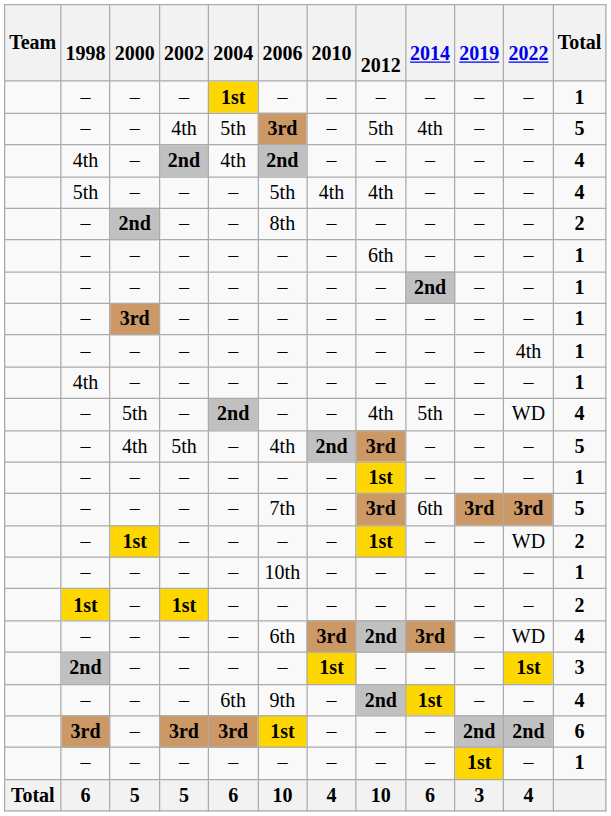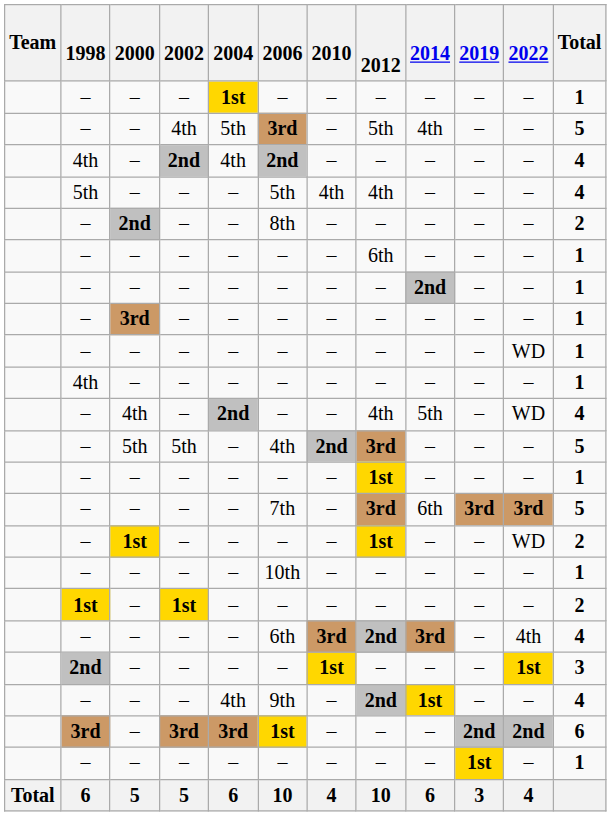(528, 350) 4th -> (528, 350) WD
(135, 414) 5th -> (135, 414) 4th
(135, 445) 4th -> (135, 445) 5th
(528, 636) WD -> (528, 636) 4th
(233, 699) 6th -> (233, 699) 4th
